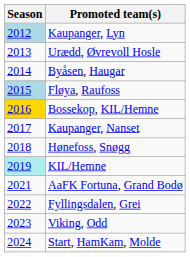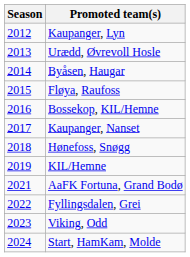(19, 33) lightblue background -> (19, 33) no background
(19, 90) lightblue background -> (19, 90) no background
(19, 109) gold background -> (19, 109) no background
(19, 166) paleturquoise background -> (19, 166) no background
